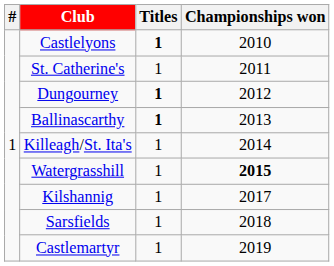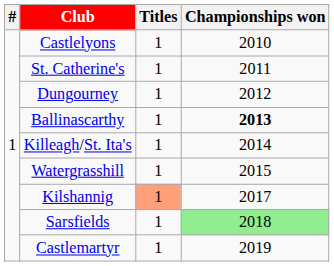(158, 42) bold -> (158, 42) normal
(158, 94) bold -> (158, 94) normal
(158, 119) bold -> (158, 119) normal
(255, 119) normal -> (255, 119) bold
(255, 171) bold -> (255, 171) normal
(158, 196) no background -> (158, 196) lightsalmon background
(255, 222) no background -> (255, 222) lightgreen background
